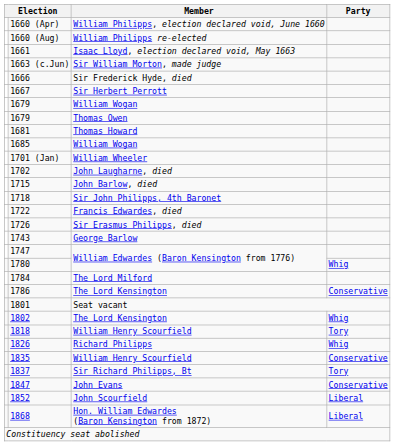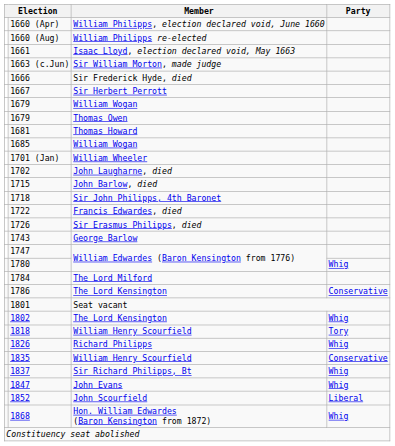(338, 371) Tory -> (338, 371) Whig
(358, 385) Conservative -> (338, 385) Whig
(346, 416) Liberal -> (338, 416) Whig
